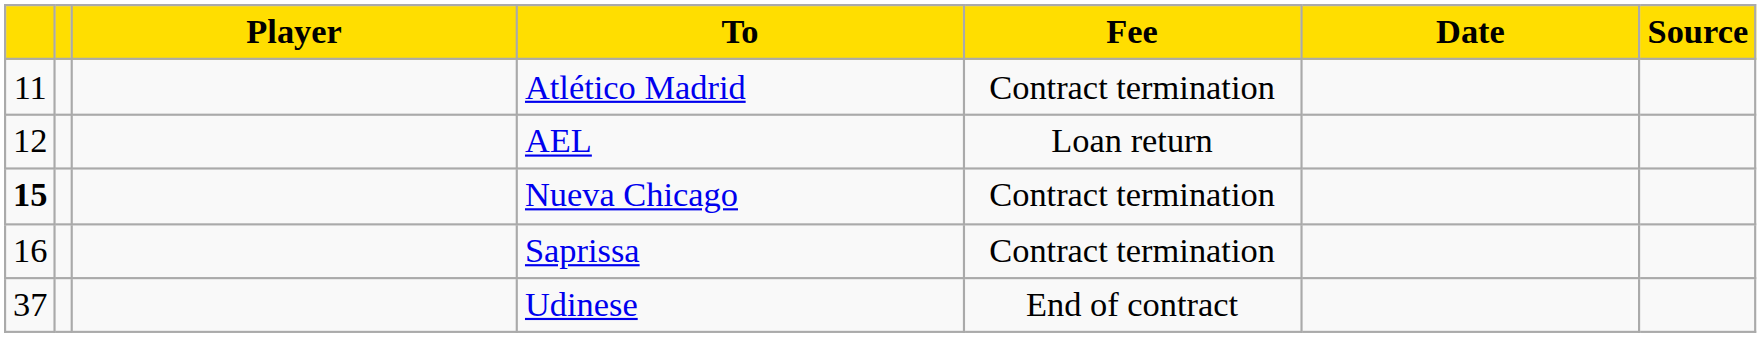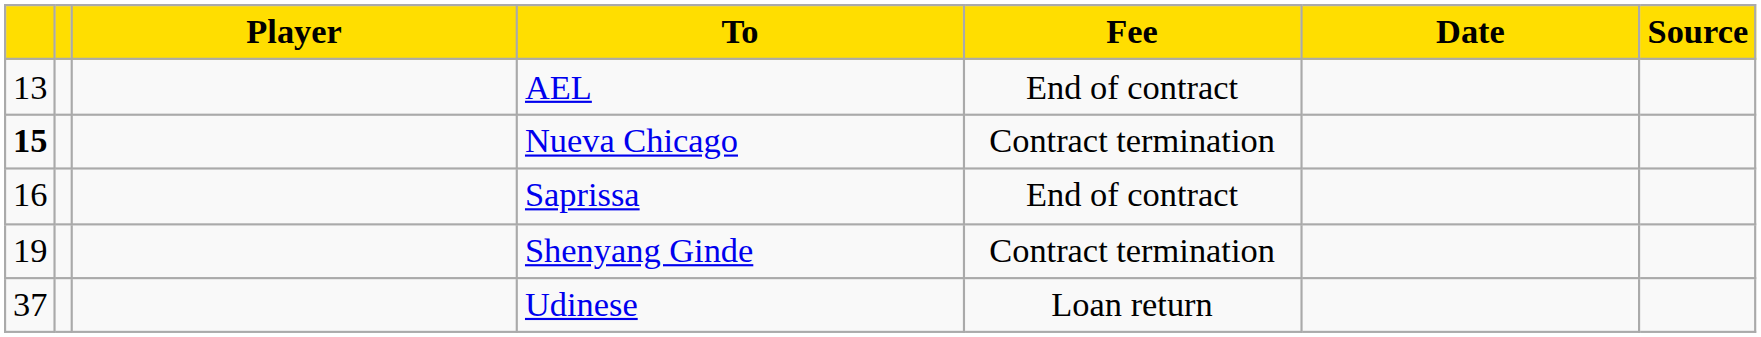- row: (635, 86)
(30, 140) 12 -> (30, 86) 13
(1132, 140) Loan return -> (1132, 86) End of contract
(1132, 250) Contract termination -> (1132, 195) End of contract
+ row: (639, 250)
(1132, 304) End of contract -> (1132, 304) Loan return
